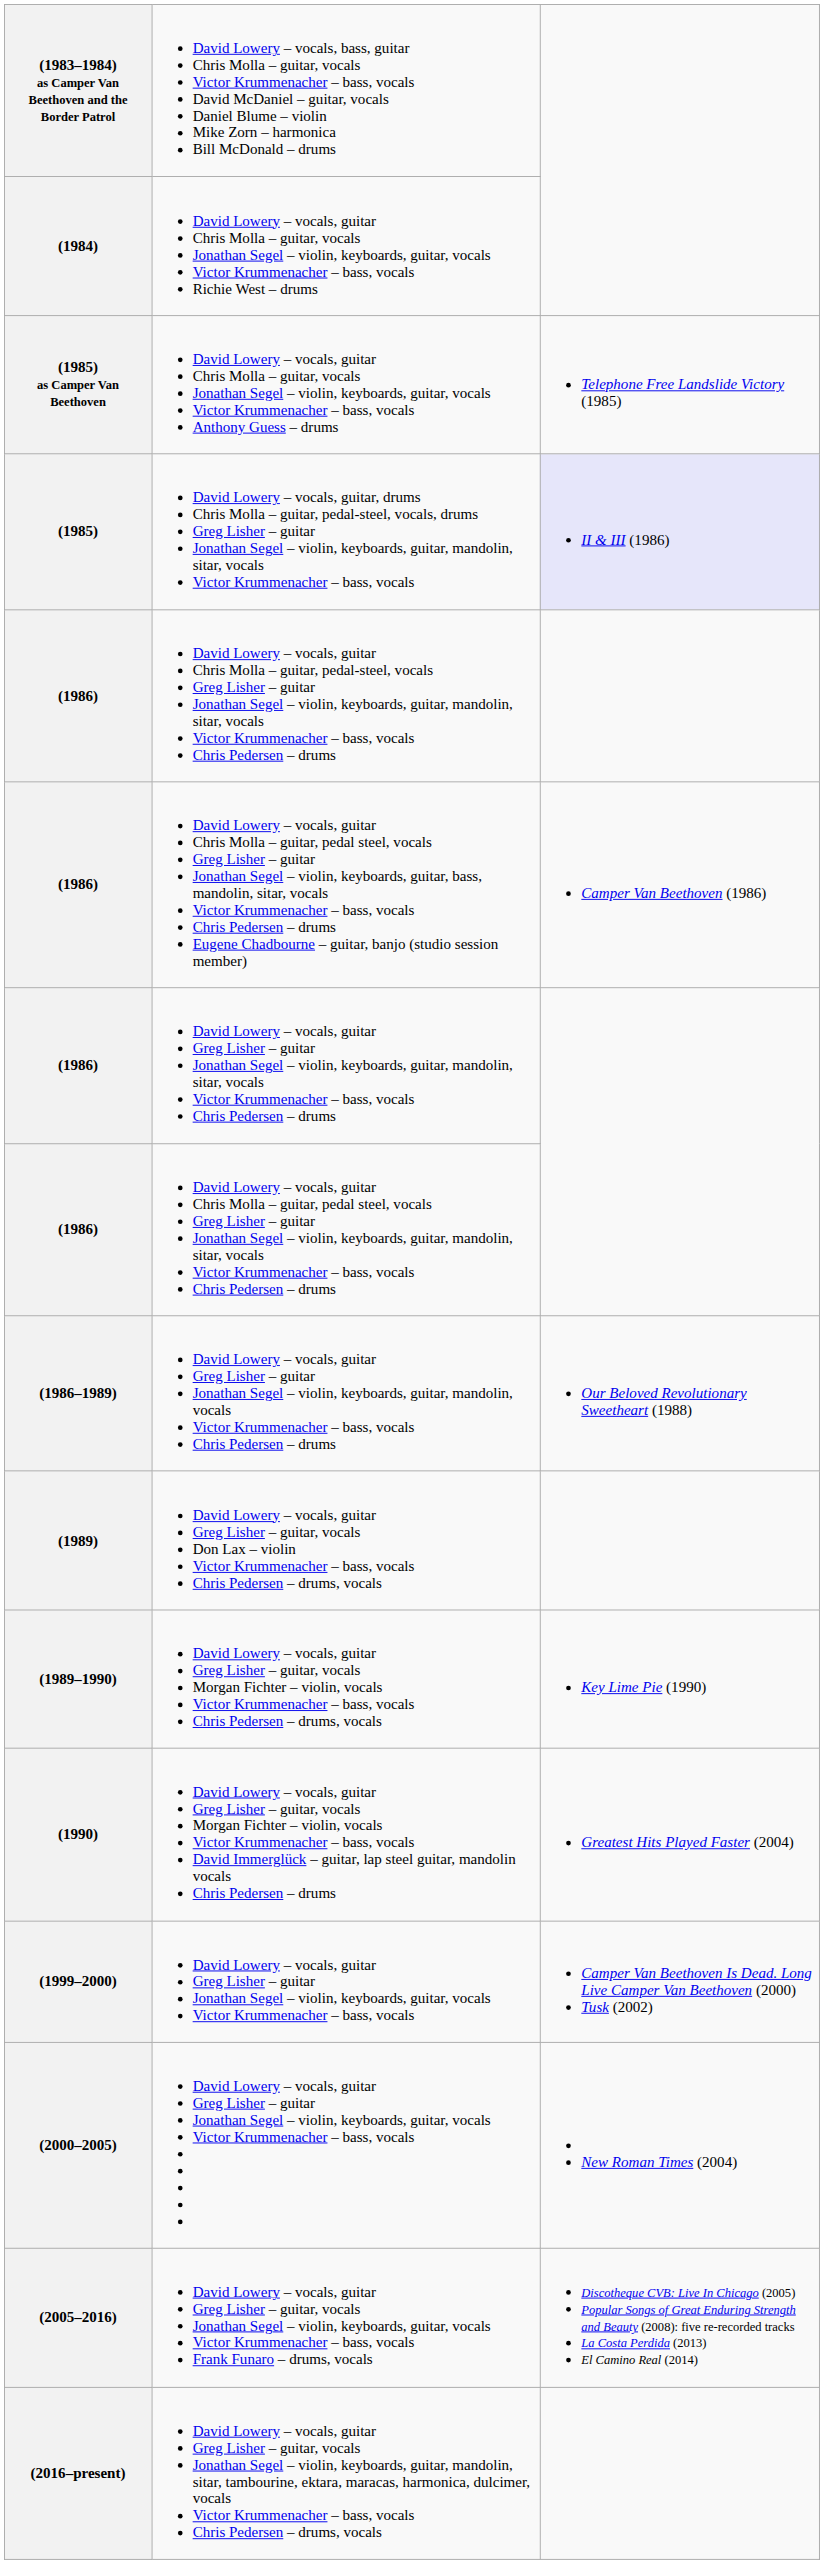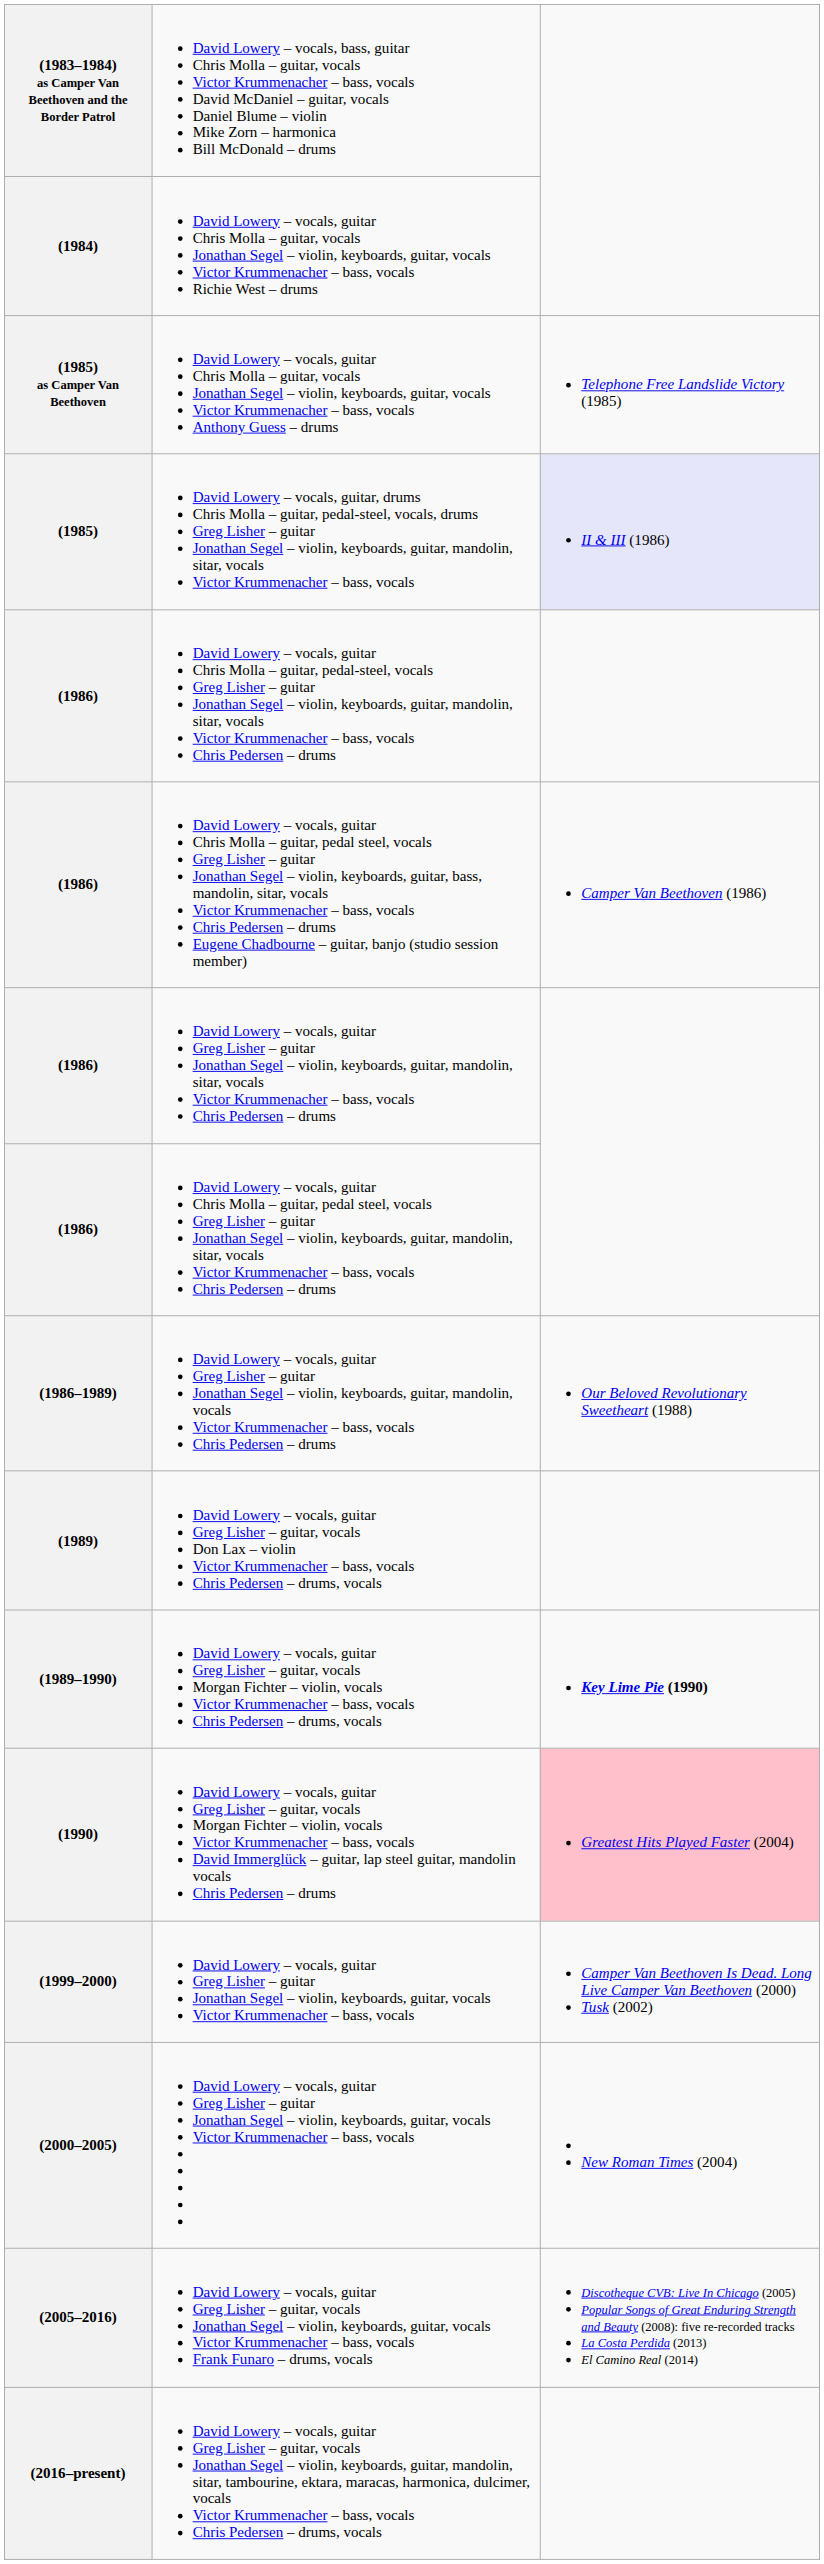(680, 1687) normal -> (680, 1687) bold
(680, 1843) no background -> (680, 1843) pink background
